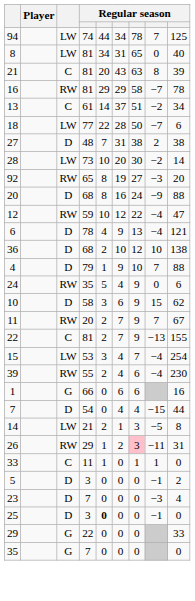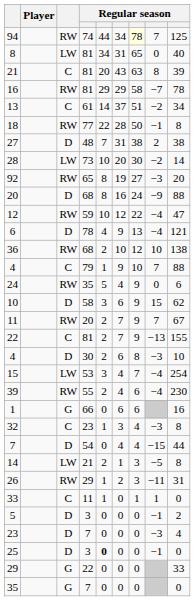(68, 36) LW -> (68, 36) RW
(137, 36) no background -> (137, 36) lightyellow background
(68, 125) LW -> (68, 125) RW
(156, 125) −7 -> (156, 125) −1
(179, 125) 6 -> (179, 125) 8
(68, 249) D -> (68, 249) RW
(68, 267) D -> (68, 267) C
+ row: (13, 356)
+ row: (13, 427)
(137, 444) pink background -> (137, 480) no background
